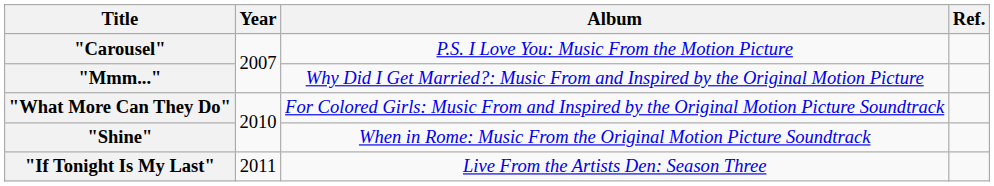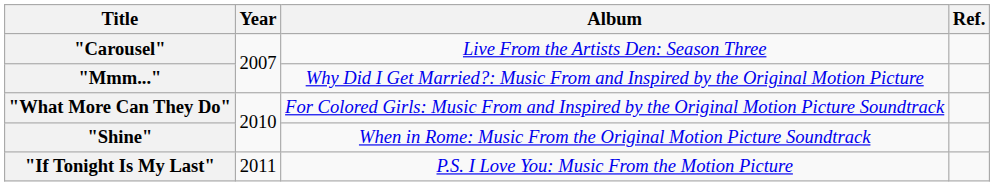(615, 48) P.S. I Love You: Music From the Motion Picture -> (615, 48) Live From the Artists Den: Season Three
(615, 166) Live From the Artists Den: Season Three -> (615, 166) P.S. I Love You: Music From the Motion Picture
